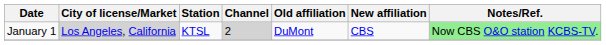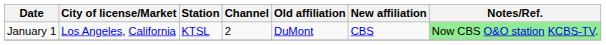(119, 31) lightgrey background -> (119, 31) no background
(228, 31) lightgrey background -> (228, 31) no background
